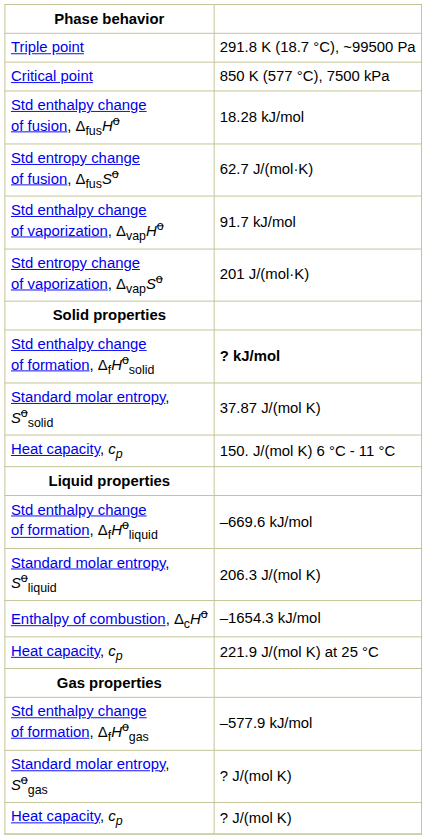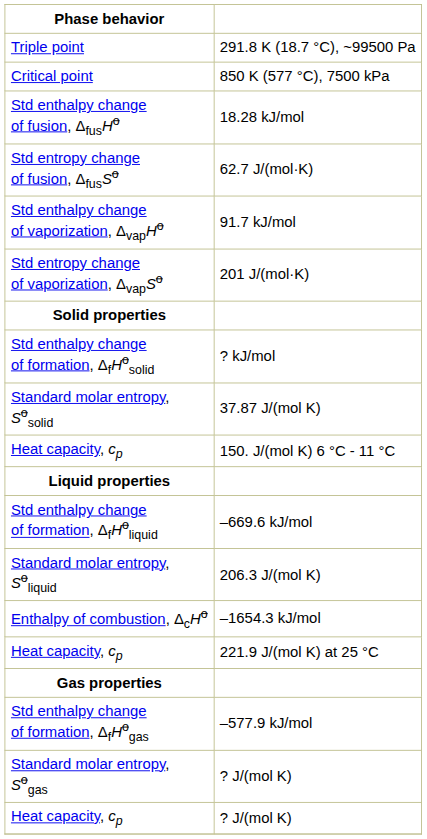(250, 356) bold -> (247, 356) normal
